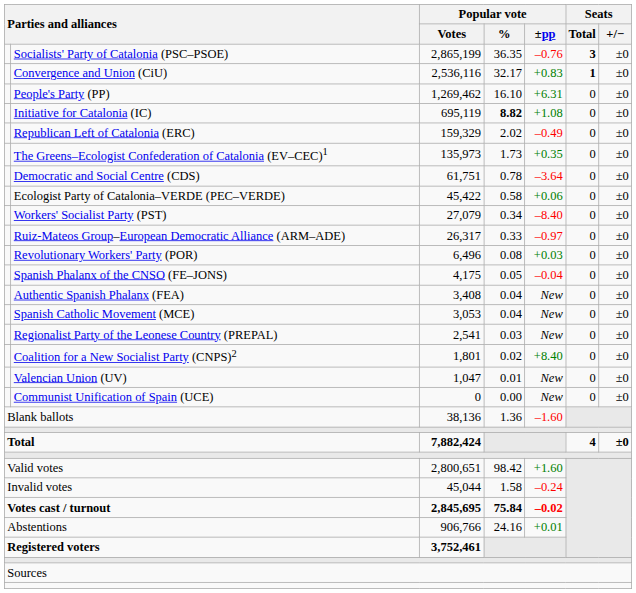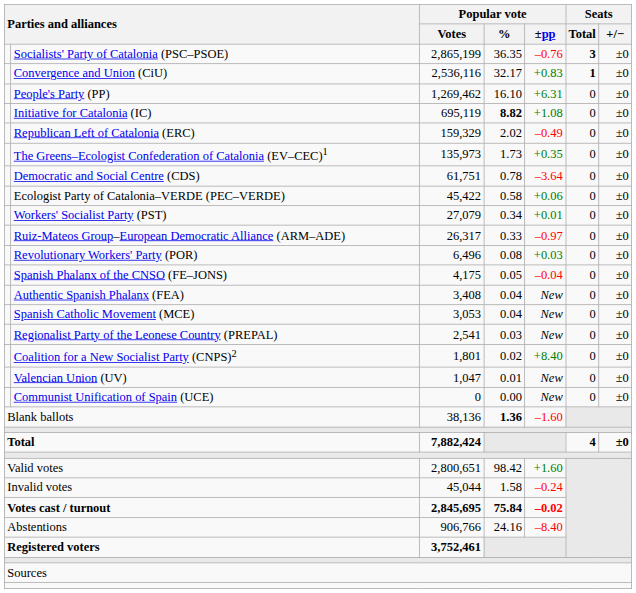(549, 215) –8.40 -> (548, 215) +0.01
(511, 416) normal -> (511, 416) bold
(548, 527) +0.01 -> (549, 527) –8.40
